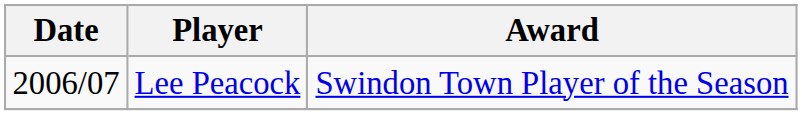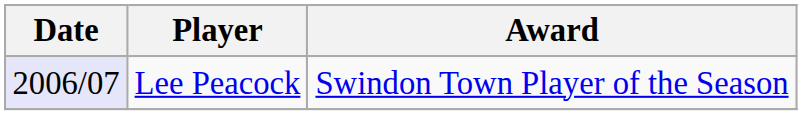(66, 82) no background -> (66, 82) lavender background
